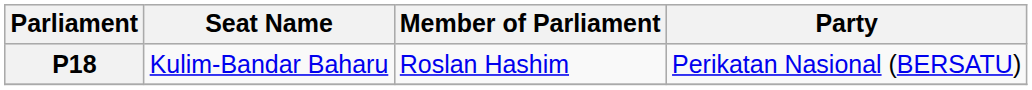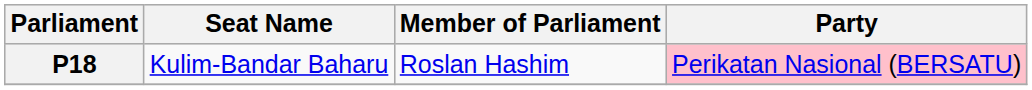(847, 63) no background -> (847, 63) pink background
